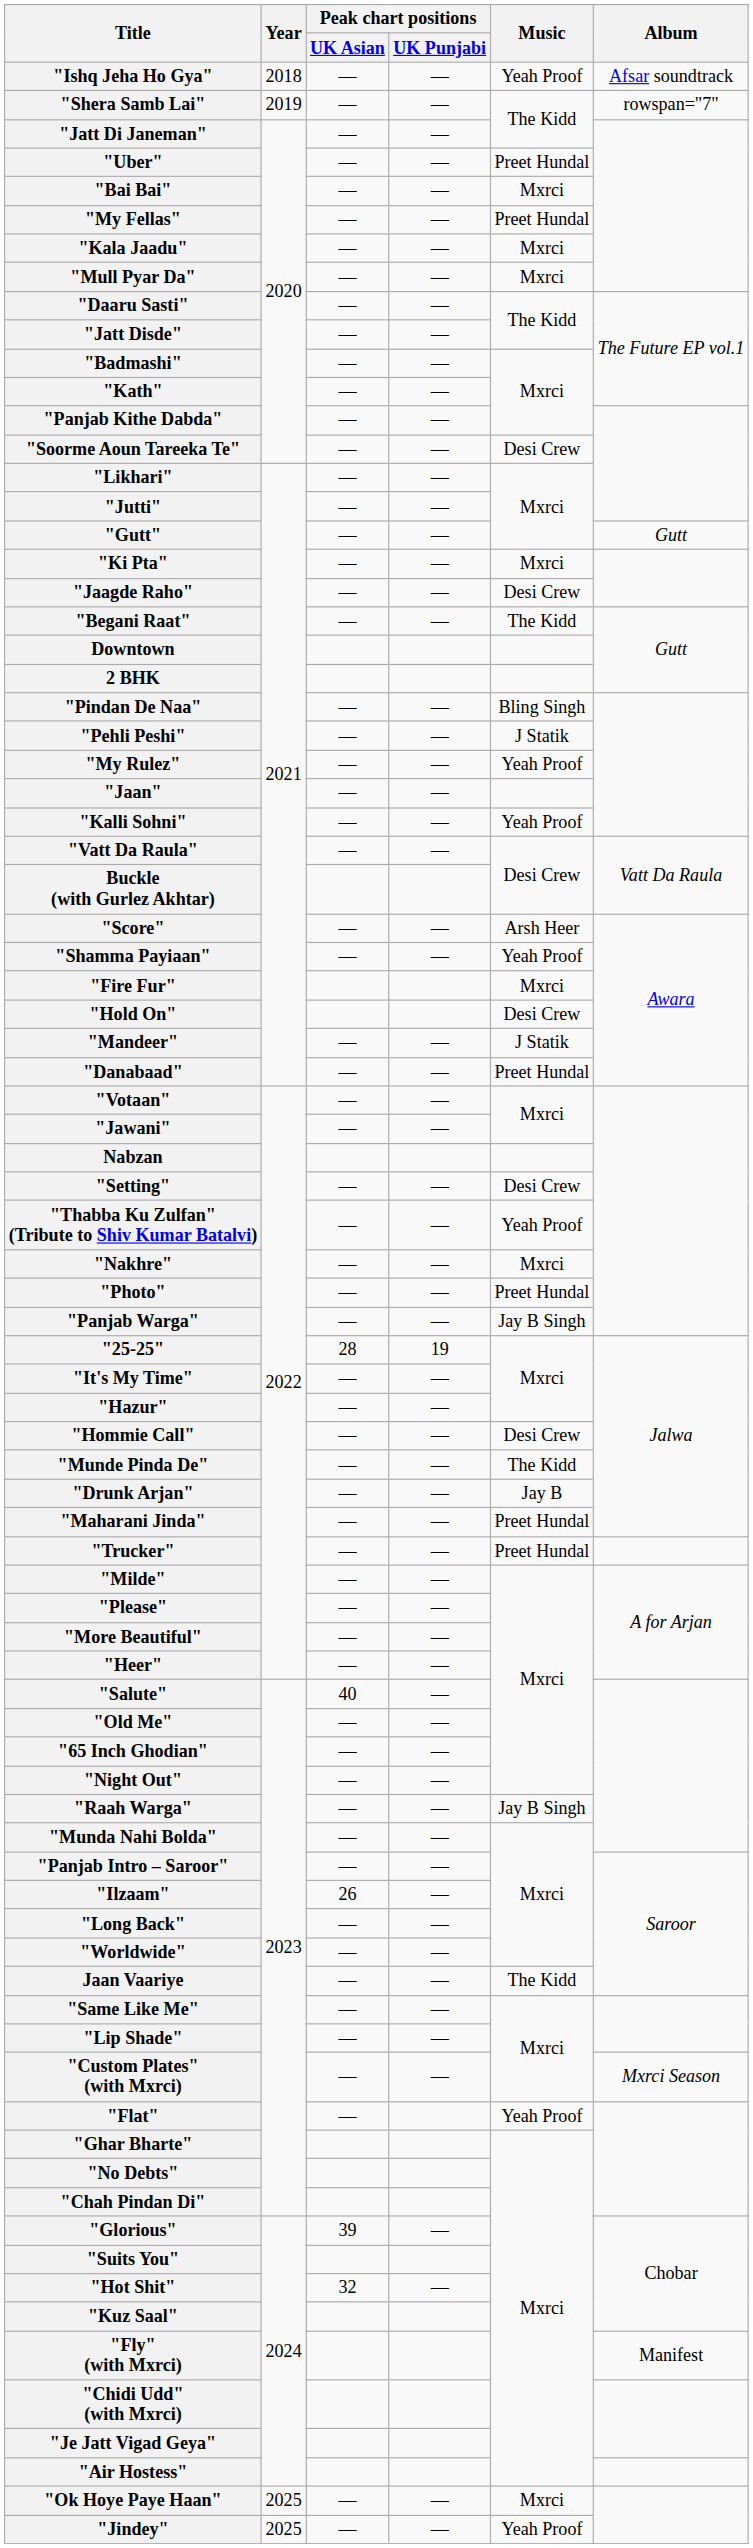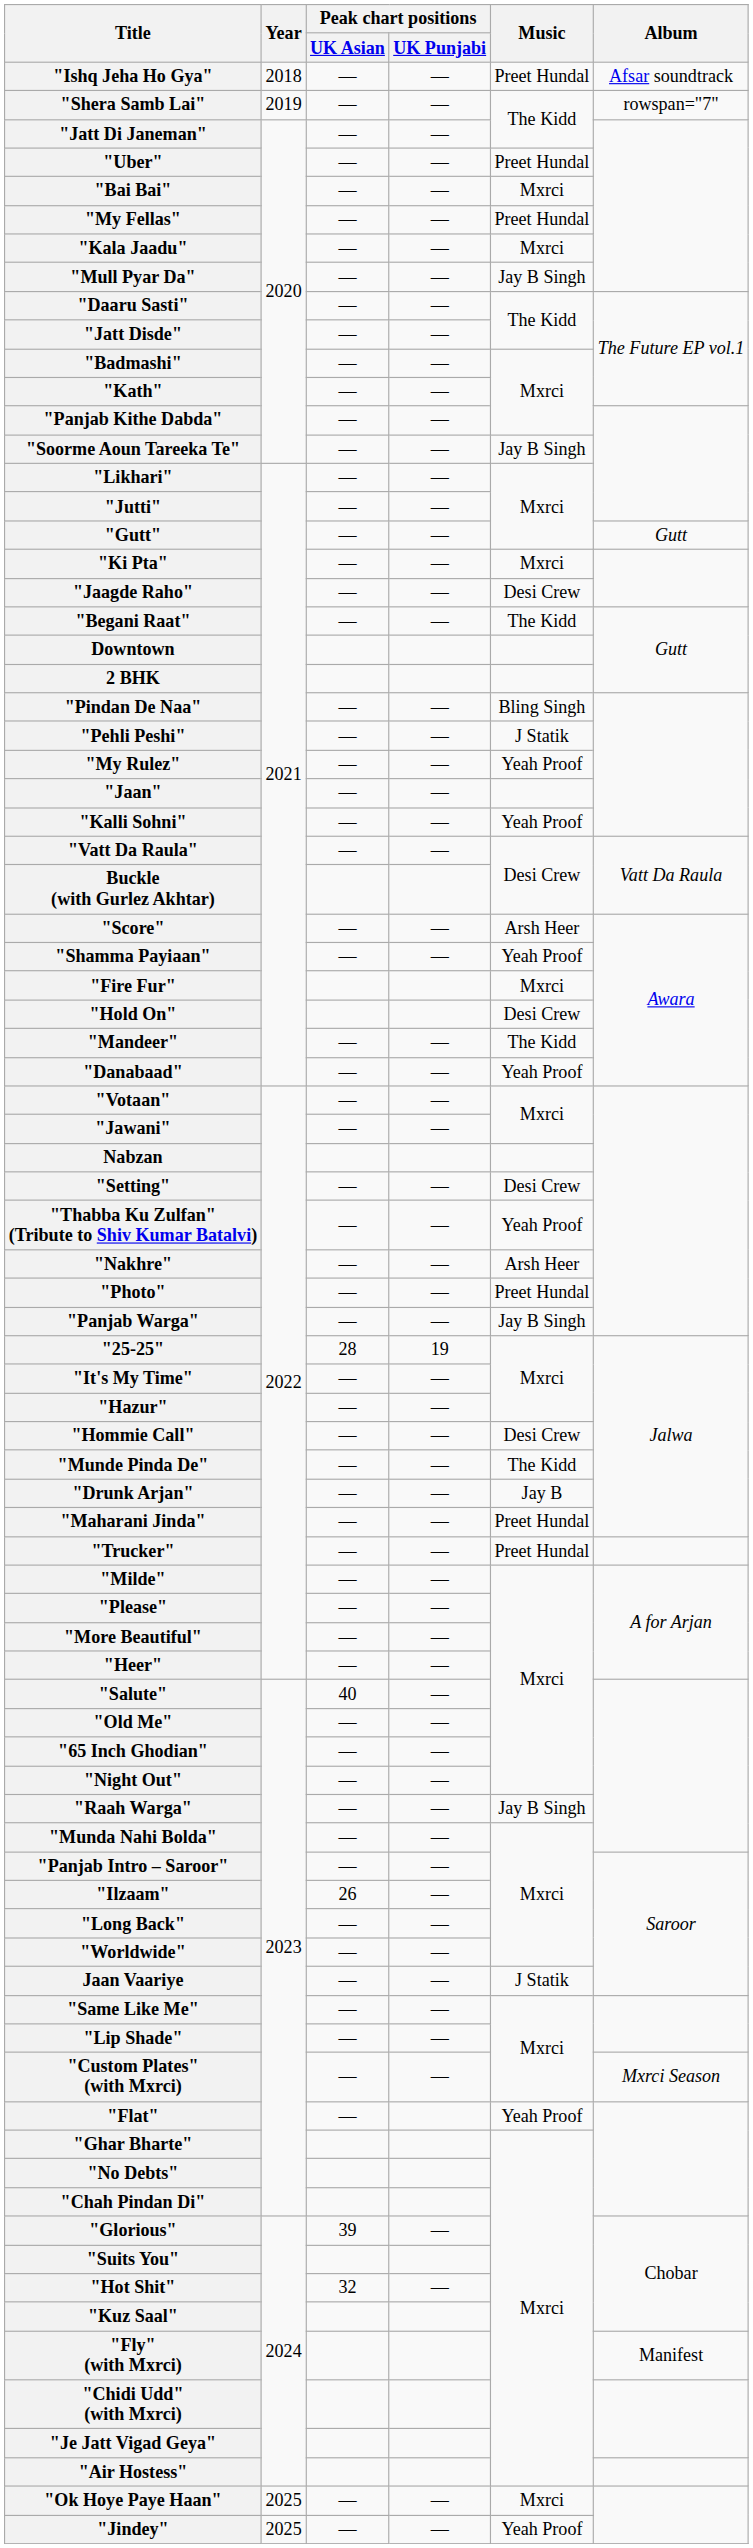(542, 76) Yeah Proof -> (542, 76) Preet Hundal
(542, 276) Mxrci -> (542, 276) Jay B Singh
(542, 448) Desi Crew -> (542, 448) Jay B Singh
(542, 1042) J Statik -> (542, 1042) The Kidd
(542, 1071) Preet Hundal -> (542, 1071) Yeah Proof
(542, 1263) Mxrci -> (542, 1263) Arsh Heer
(542, 1980) The Kidd -> (542, 1980) J Statik
